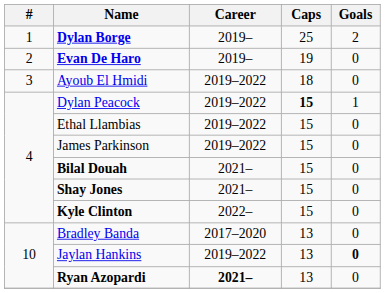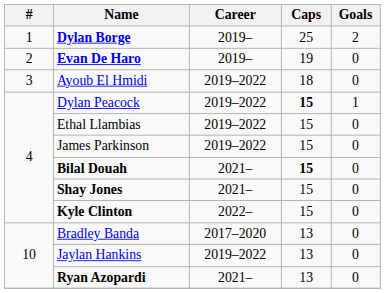(306, 168) normal -> (306, 168) bold
(355, 255) bold -> (355, 255) normal
(235, 277) bold -> (235, 277) normal
